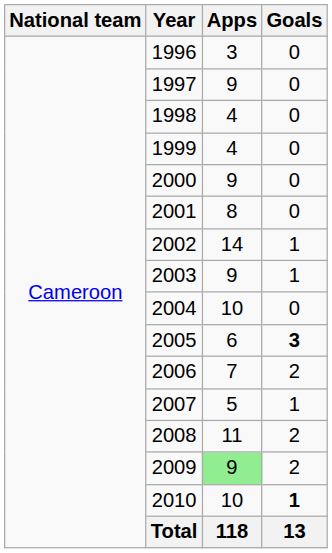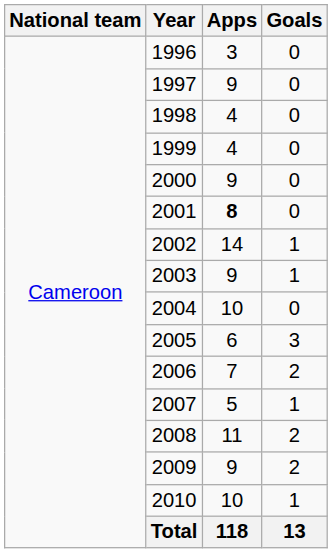(232, 212) normal -> (232, 212) bold
(294, 340) bold -> (294, 340) normal
(232, 468) lightgreen background -> (232, 468) no background
(294, 500) bold -> (294, 500) normal
